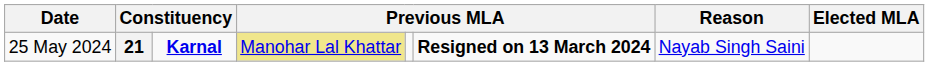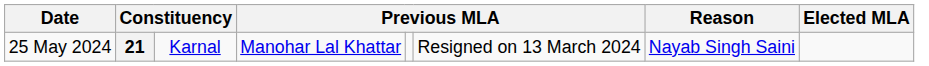(194, 46) bold -> (195, 46) normal
(321, 46) khaki background -> (321, 46) no background
(534, 46) bold -> (529, 46) normal
